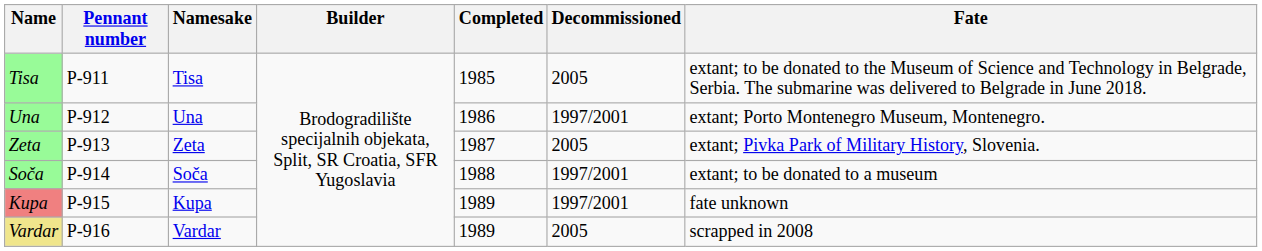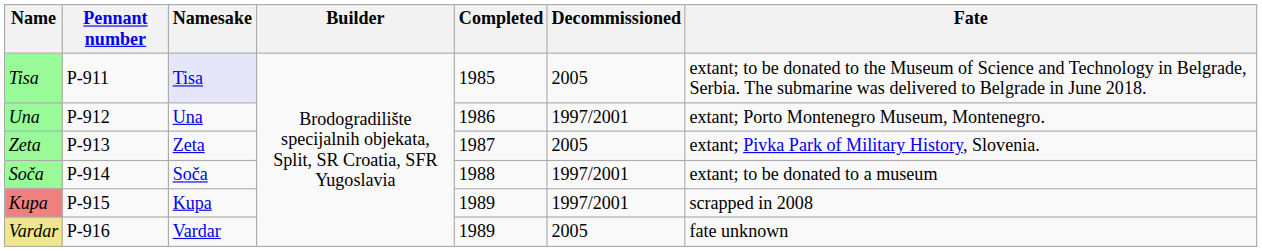(188, 78) no background -> (188, 78) lavender background
(739, 202) fate unknown -> (751, 202) scrapped in 2008
(751, 231) scrapped in 2008 -> (739, 231) fate unknown
